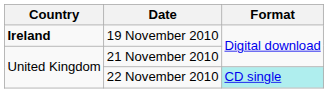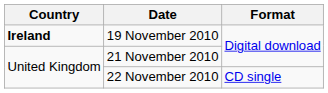(253, 77) paleturquoise background -> (253, 77) no background
